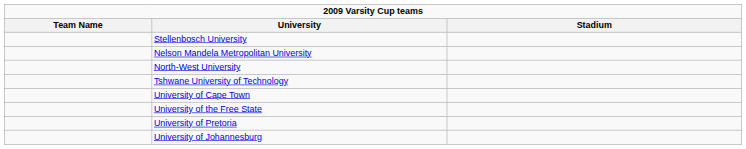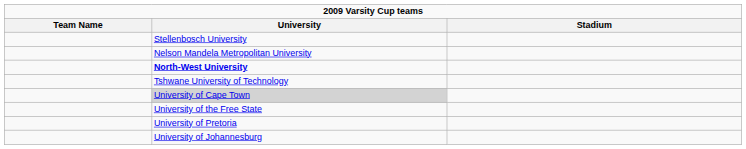(197, 67) normal -> (201, 67) bold
(202, 95) no background -> (202, 95) lightgrey background
